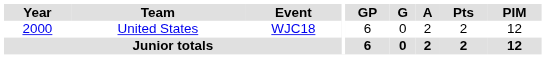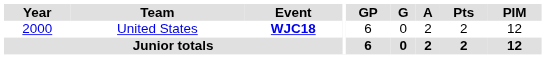(293, 29) normal -> (293, 29) bold
